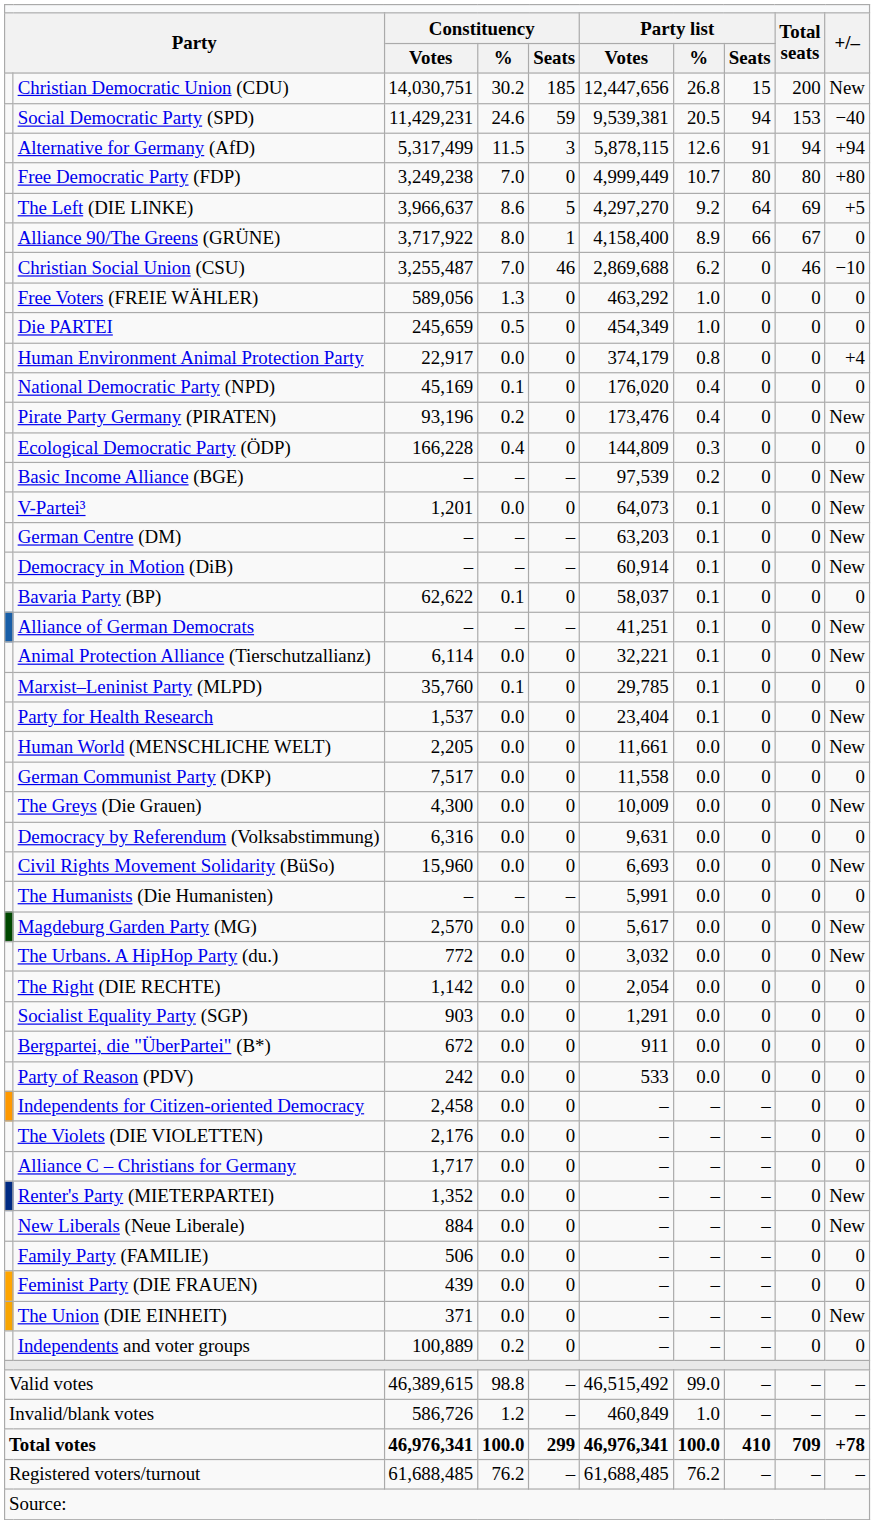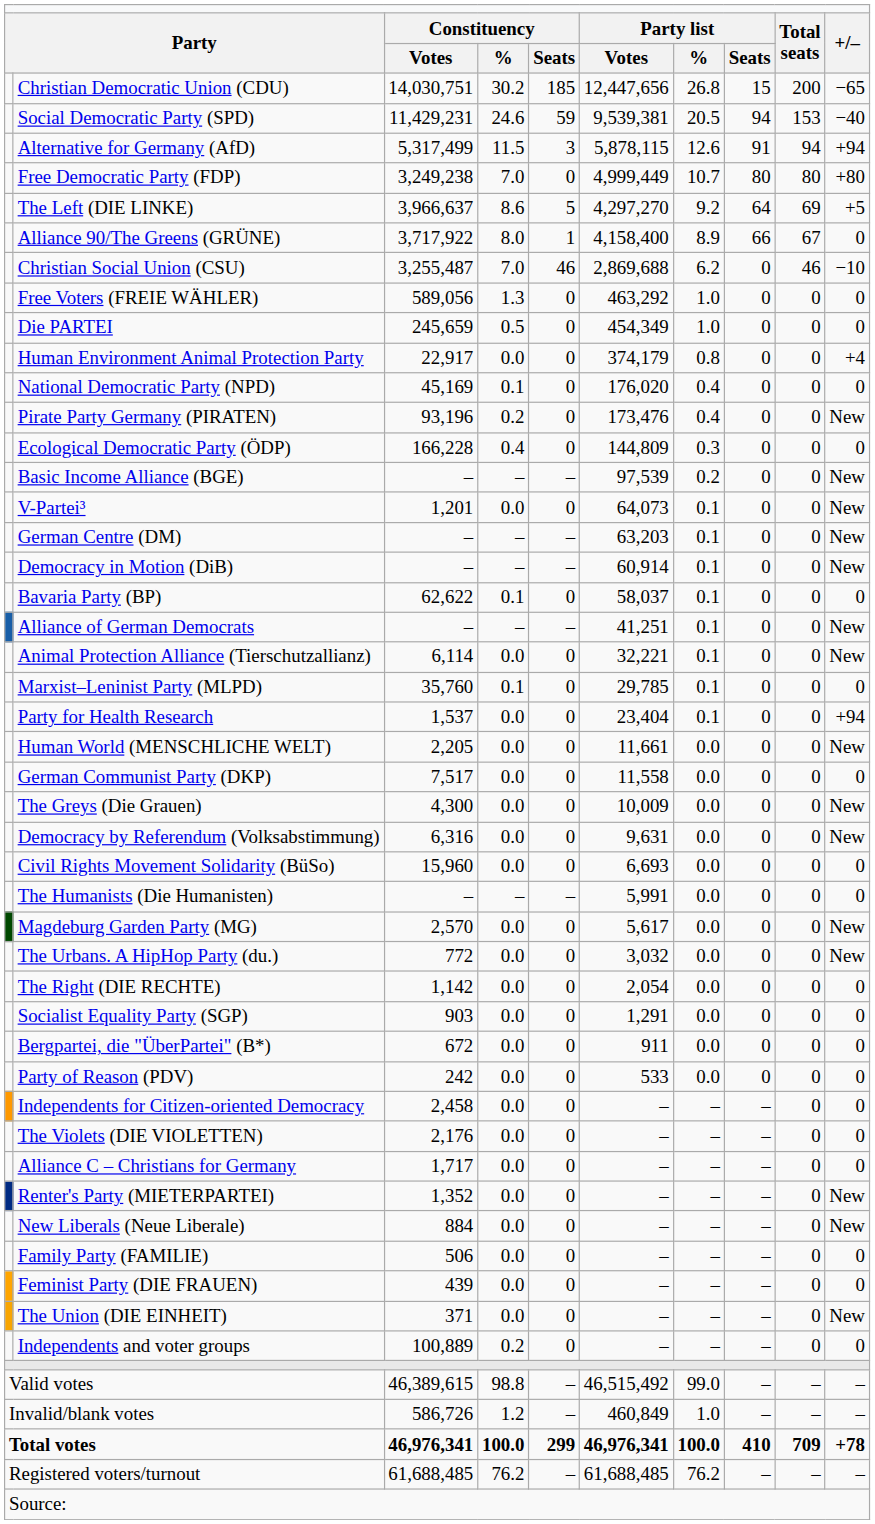(847, 88) New -> (850, 88) −65
(847, 716) New -> (850, 716) +94
(860, 836) 0 -> (847, 836) New
(847, 866) New -> (860, 866) 0
